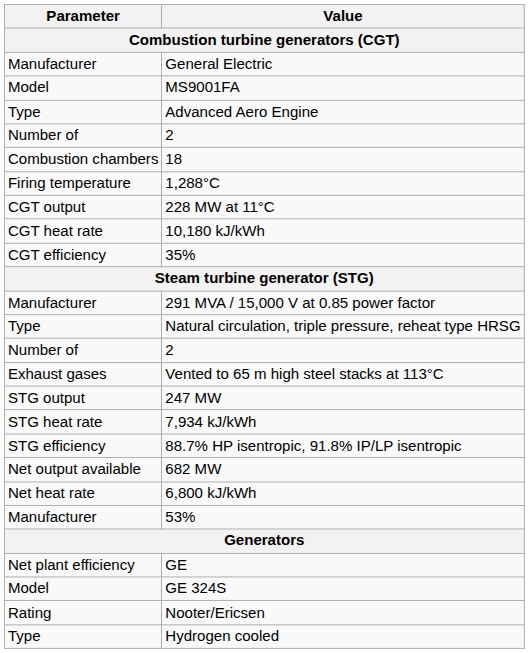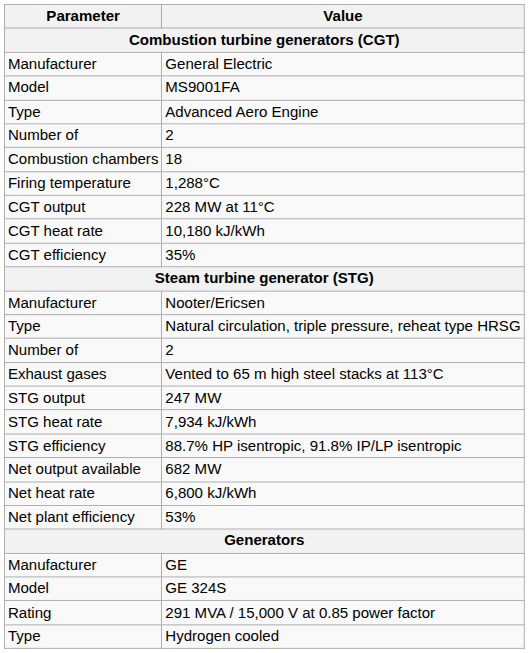(300, 302) 291 MVA / 15,000 V at 0.85 power factor -> (215, 302) Nooter/Ericsen
(52, 517) Manufacturer -> (71, 517) Net plant efficiency
(71, 565) Net plant efficiency -> (52, 565) Manufacturer
(215, 612) Nooter/Ericsen -> (300, 612) 291 MVA / 15,000 V at 0.85 power factor
